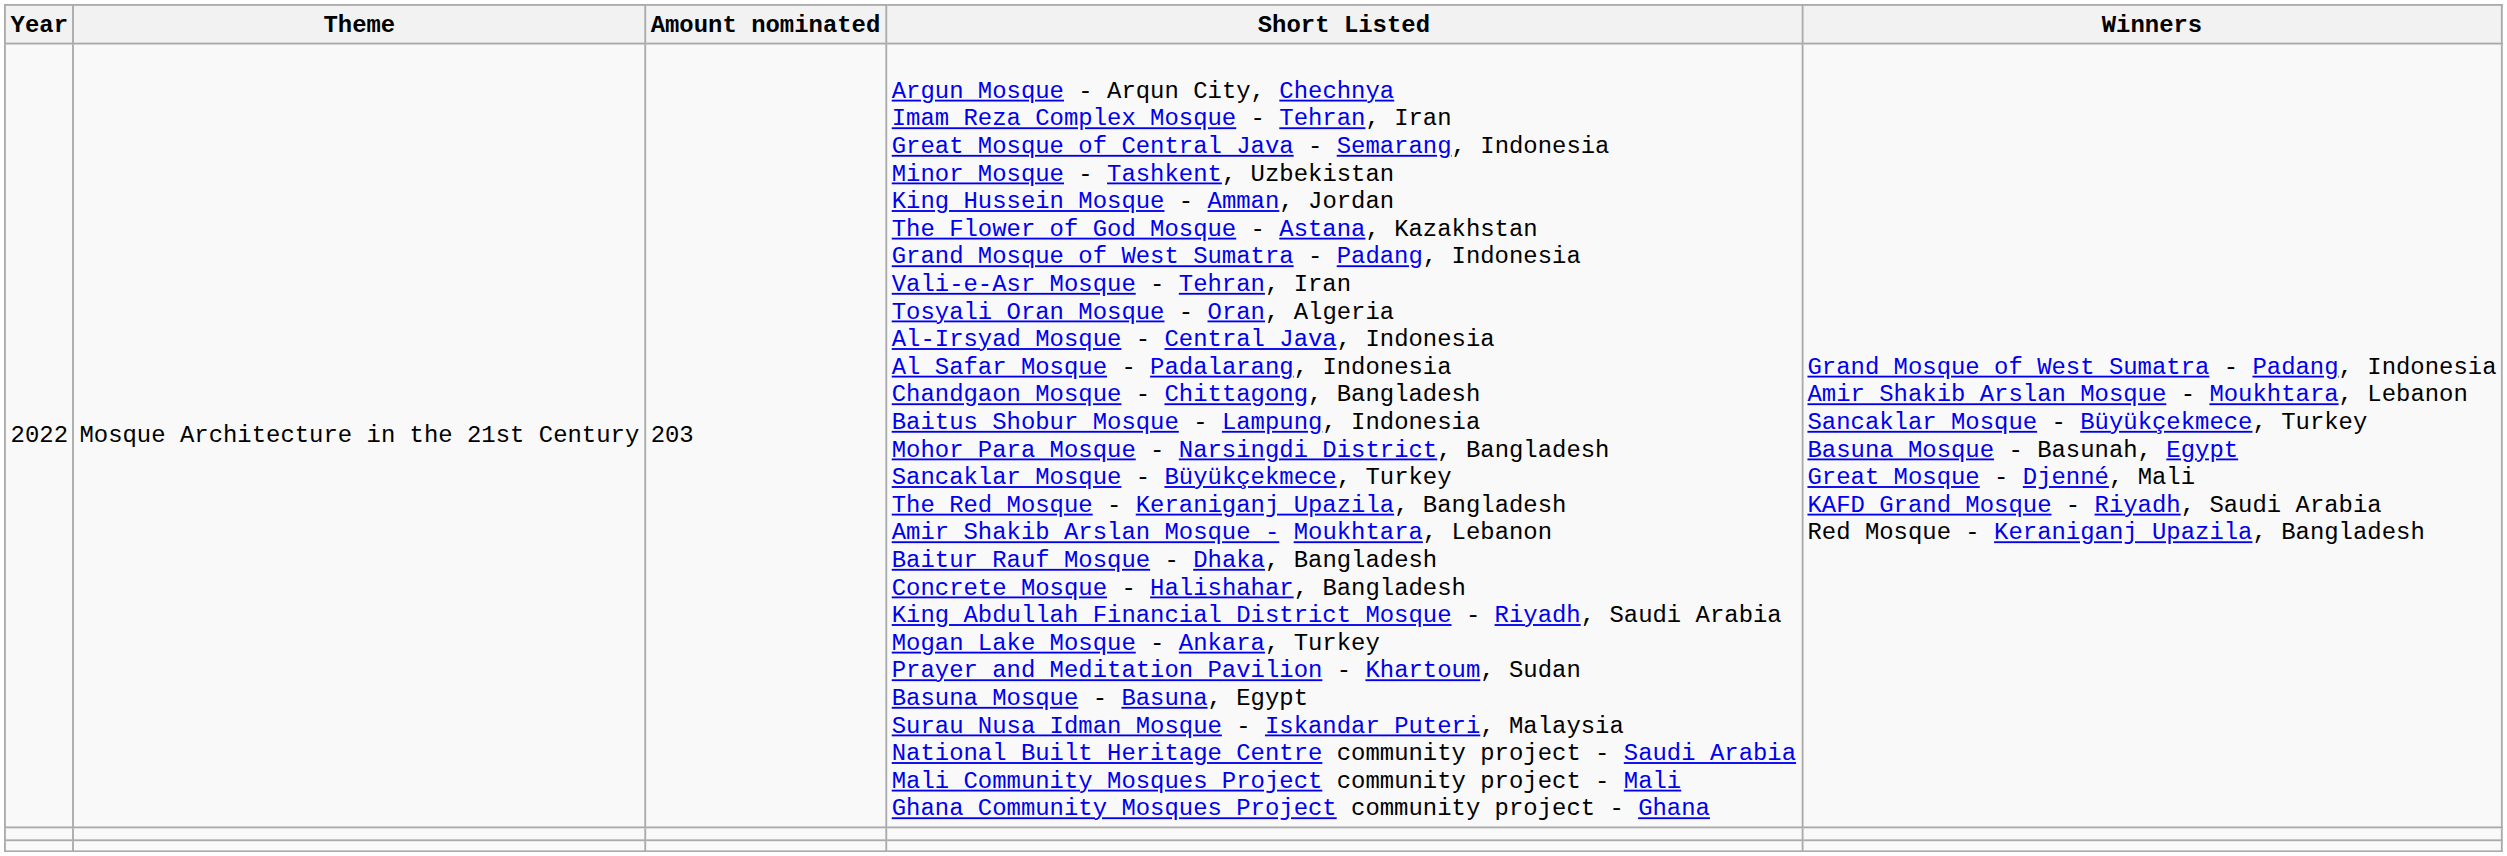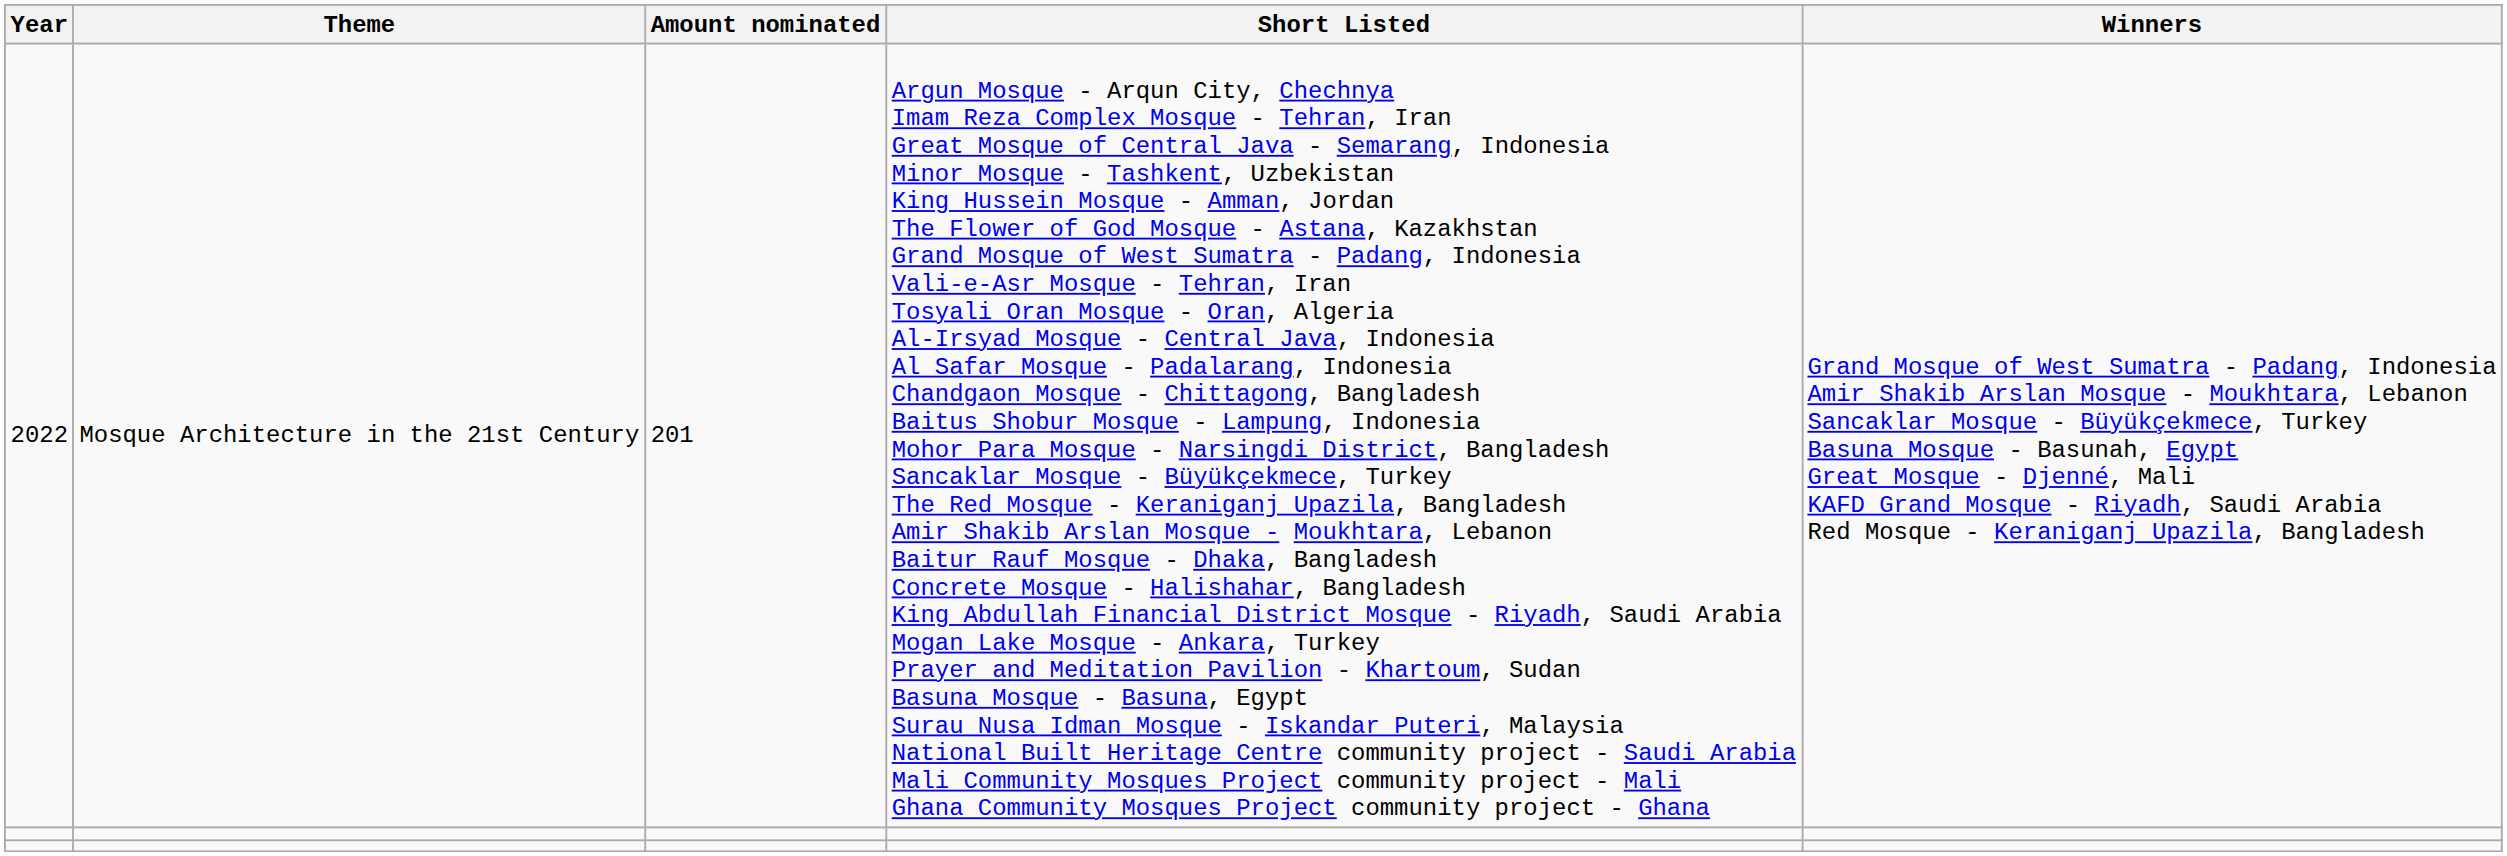(672, 436) 203 -> (672, 436) 201
